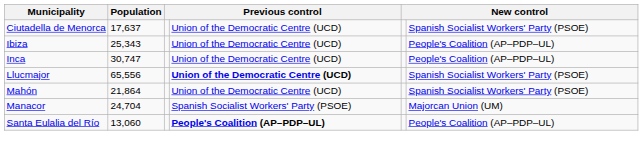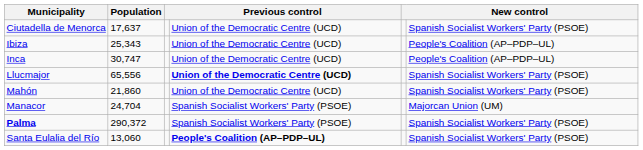(126, 91) 21,864 -> (126, 91) 21,860
+ row: (21, 122)
(481, 122) People's Coalition (AP–PDP–UL) -> (498, 138) Spanish Socialist Workers' Party (PSOE)
